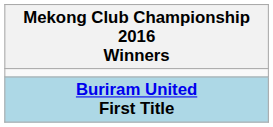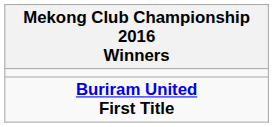(137, 99) lightblue background -> (137, 99) no background
